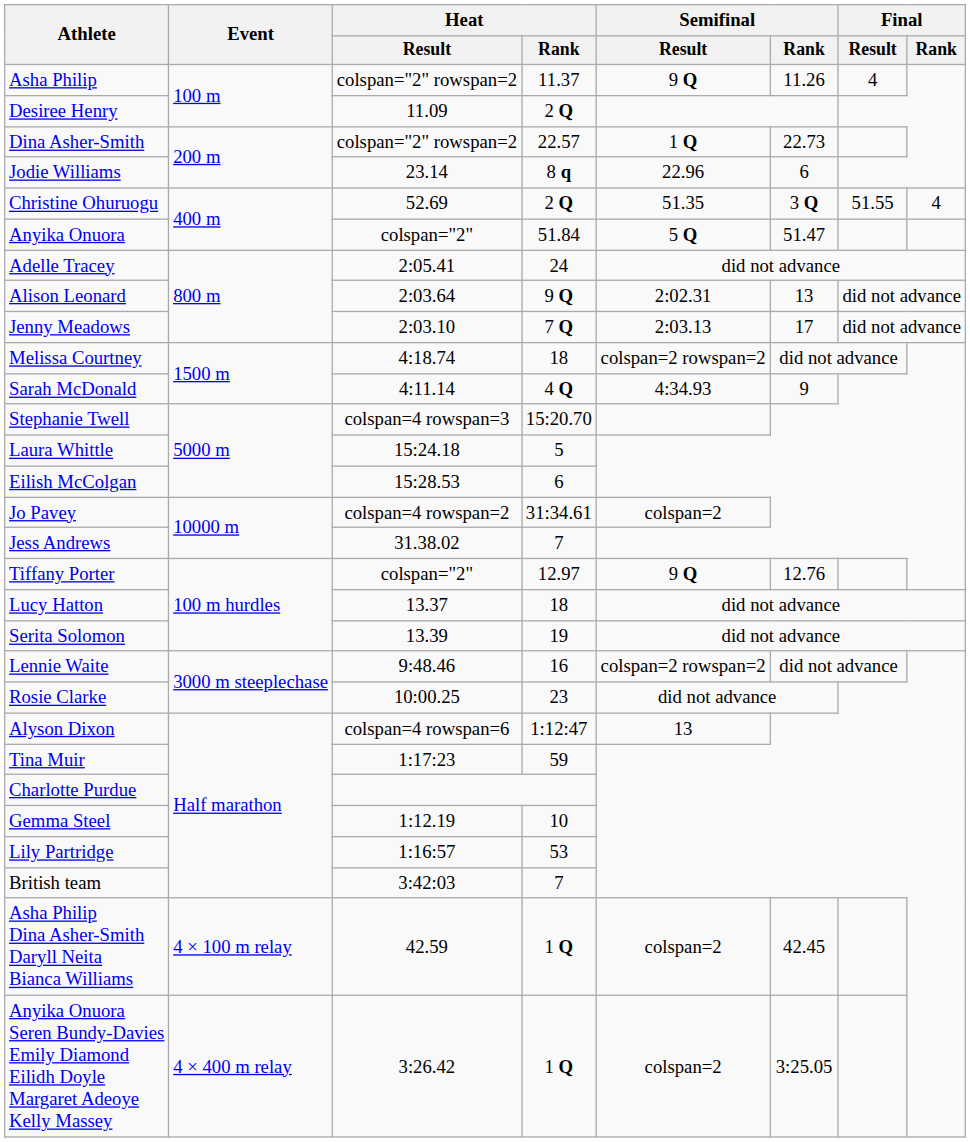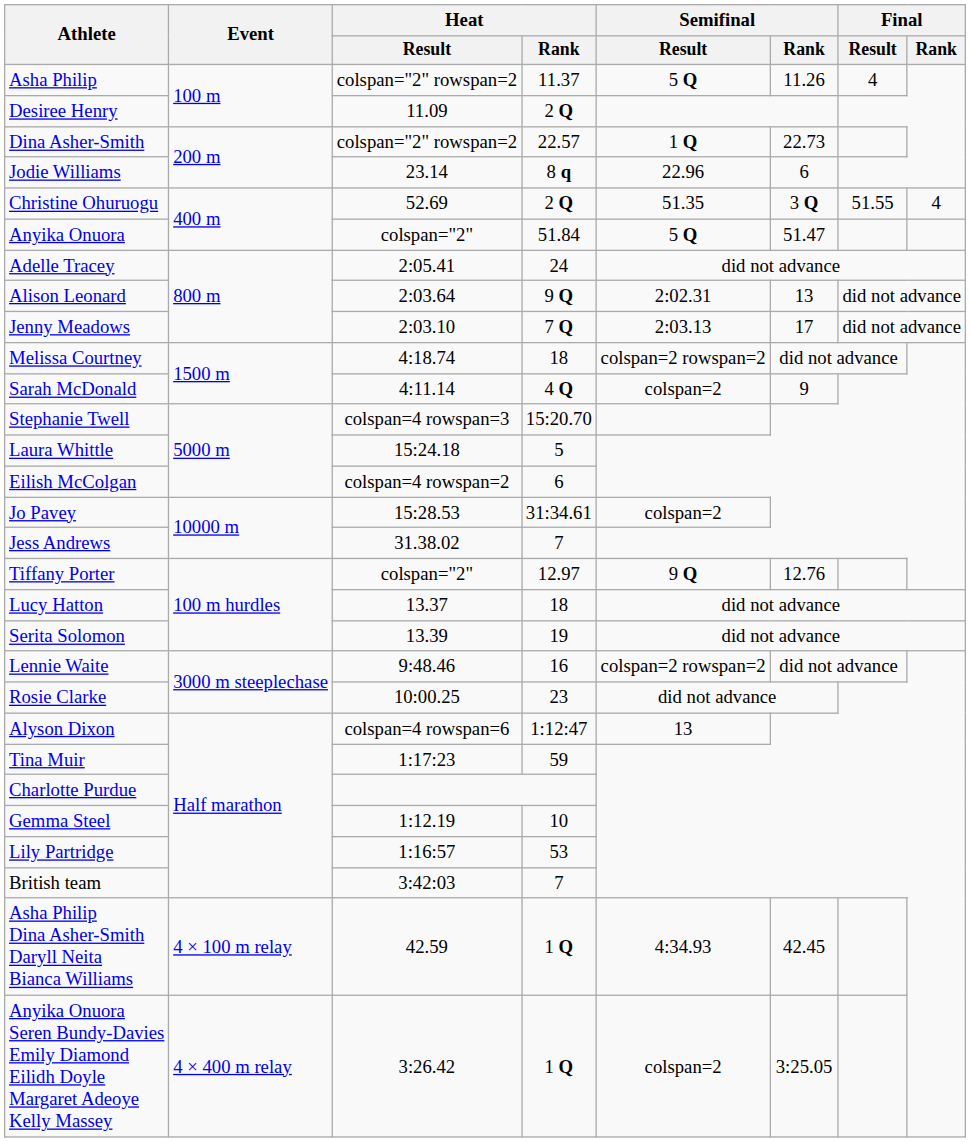(683, 80) 9 Q -> (683, 80) 5 Q
(683, 389) 4:34.93 -> (683, 389) colspan=2
(427, 481) 15:28.53 -> (427, 481) colspan=4 rowspan=2
(427, 512) colspan=4 rowspan=2 -> (427, 512) 15:28.53
(683, 947) colspan=2 -> (683, 947) 4:34.93
